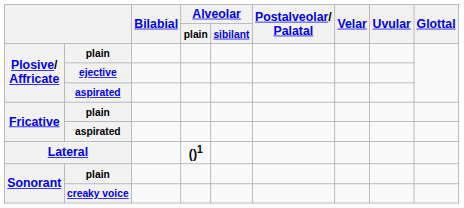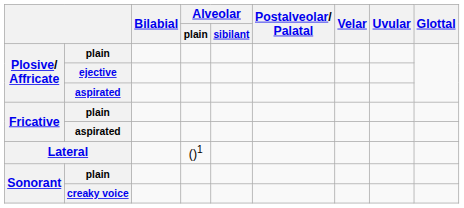(196, 152) bold -> (196, 152) normal
